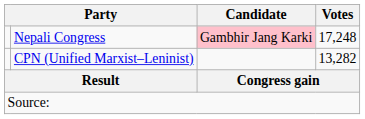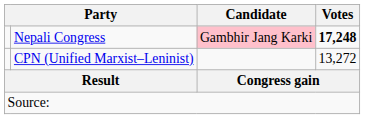(338, 37) normal -> (338, 37) bold
(338, 59) 13,282 -> (338, 59) 13,272
